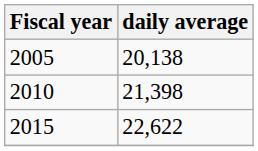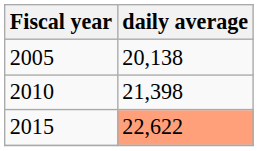(153, 127) no background -> (153, 127) lightsalmon background
